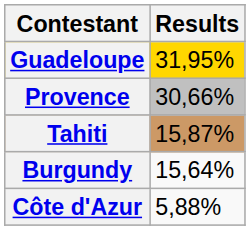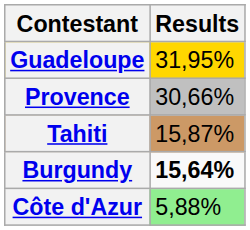(195, 171) normal -> (195, 171) bold
(188, 207) no background -> (188, 207) lightgreen background
